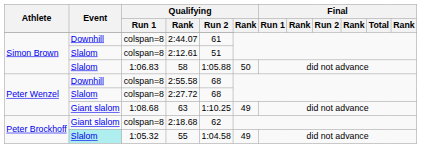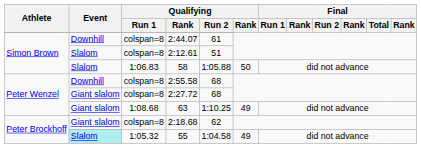(84, 95) Slalom -> (95, 95) Giant slalom
